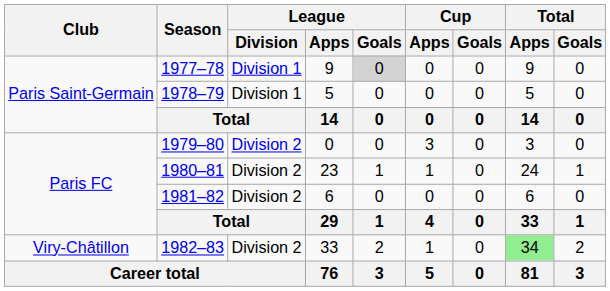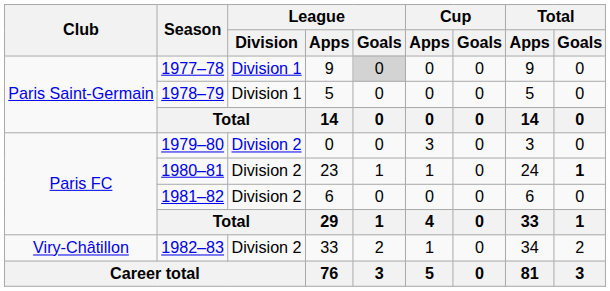(580, 171) normal -> (580, 171) bold
(530, 247) lightgreen background -> (530, 247) no background
